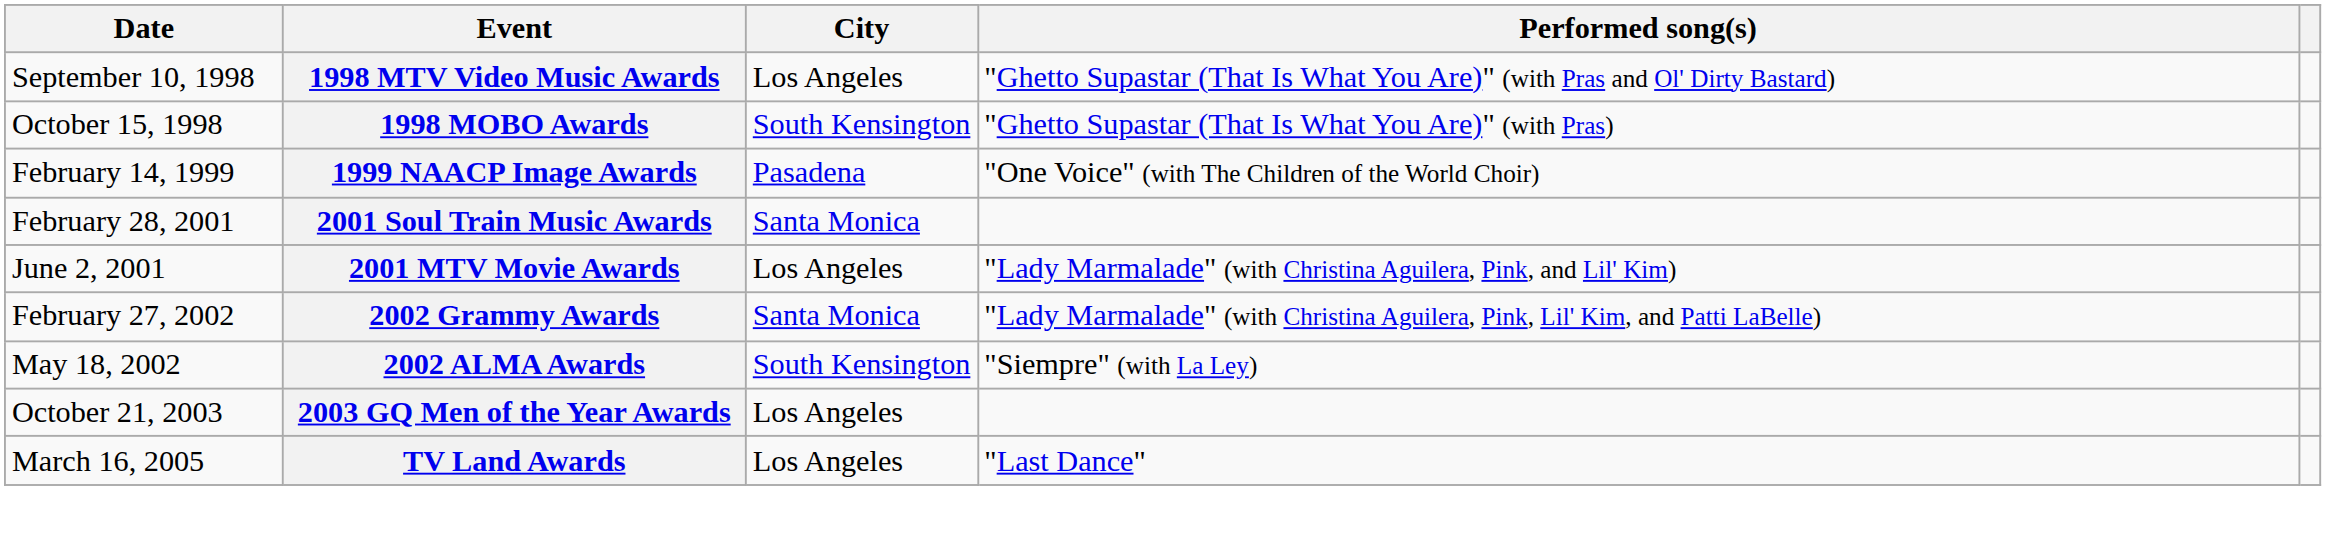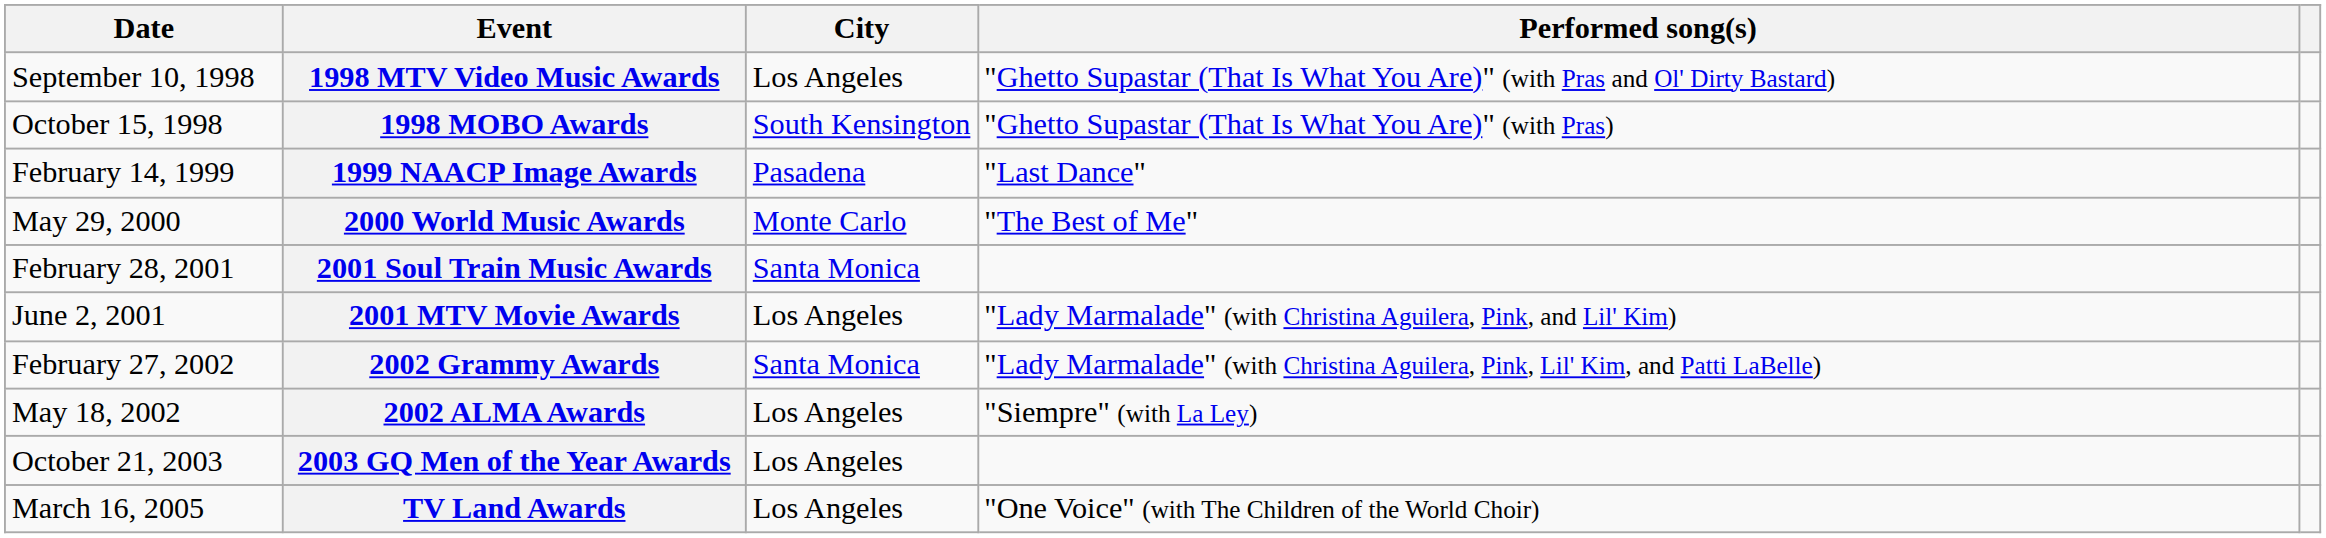(1262, 172) "One Voice" (with The Children of the World Choir) -> (1065, 172) "Last Dance"
+ row: (514, 220)
(862, 364) South Kensington -> (828, 412) Los Angeles
(1065, 460) "Last Dance" -> (1262, 508) "One Voice" (with The Children of the World Choir)
